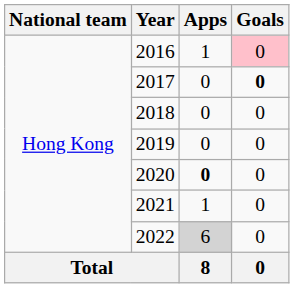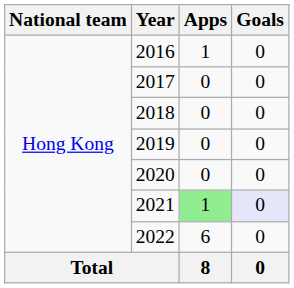(260, 50) pink background -> (260, 50) no background
(260, 81) bold -> (260, 81) normal
(205, 174) bold -> (205, 174) normal
(205, 205) no background -> (205, 205) lightgreen background
(260, 205) no background -> (260, 205) lavender background
(205, 236) lightgrey background -> (205, 236) no background
